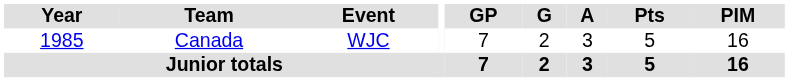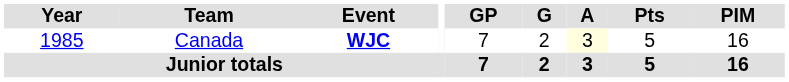(368, 40) normal -> (368, 40) bold
(587, 40) no background -> (587, 40) lightyellow background
